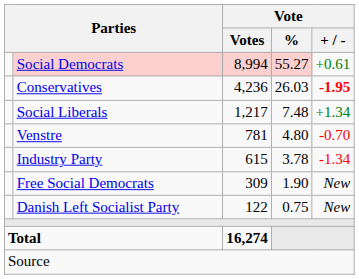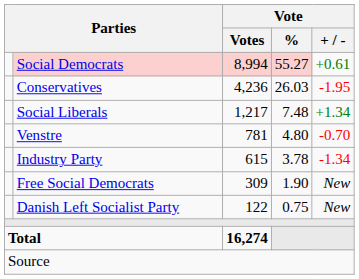(335, 87) bold -> (335, 87) normal
